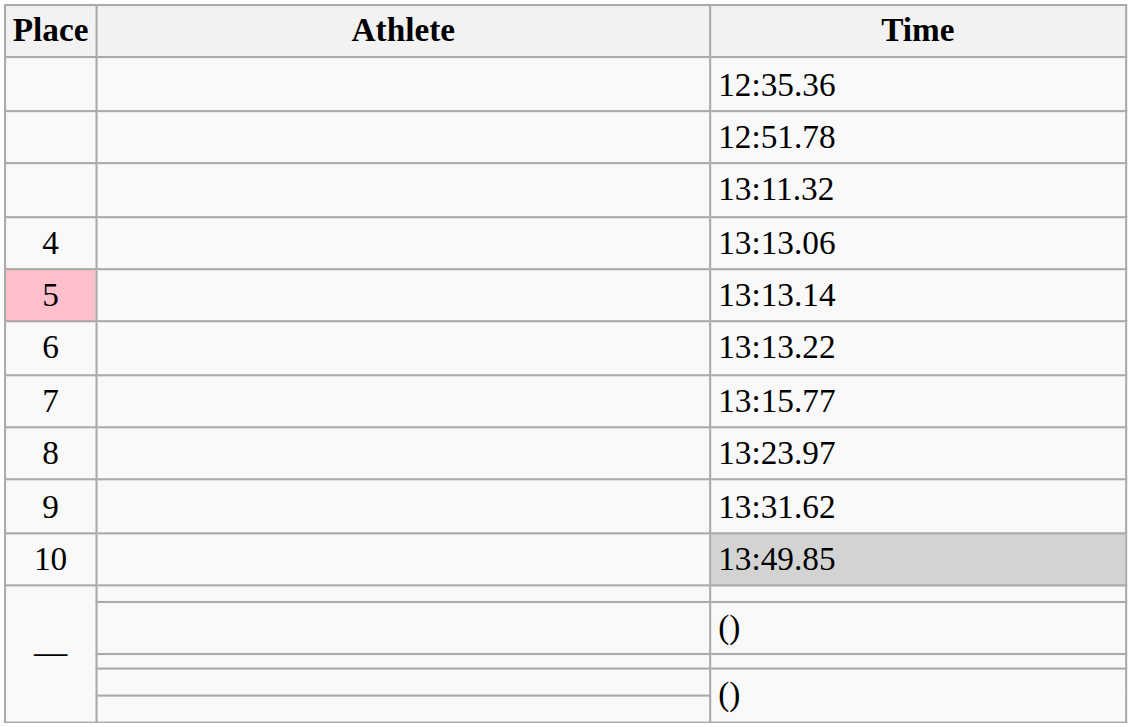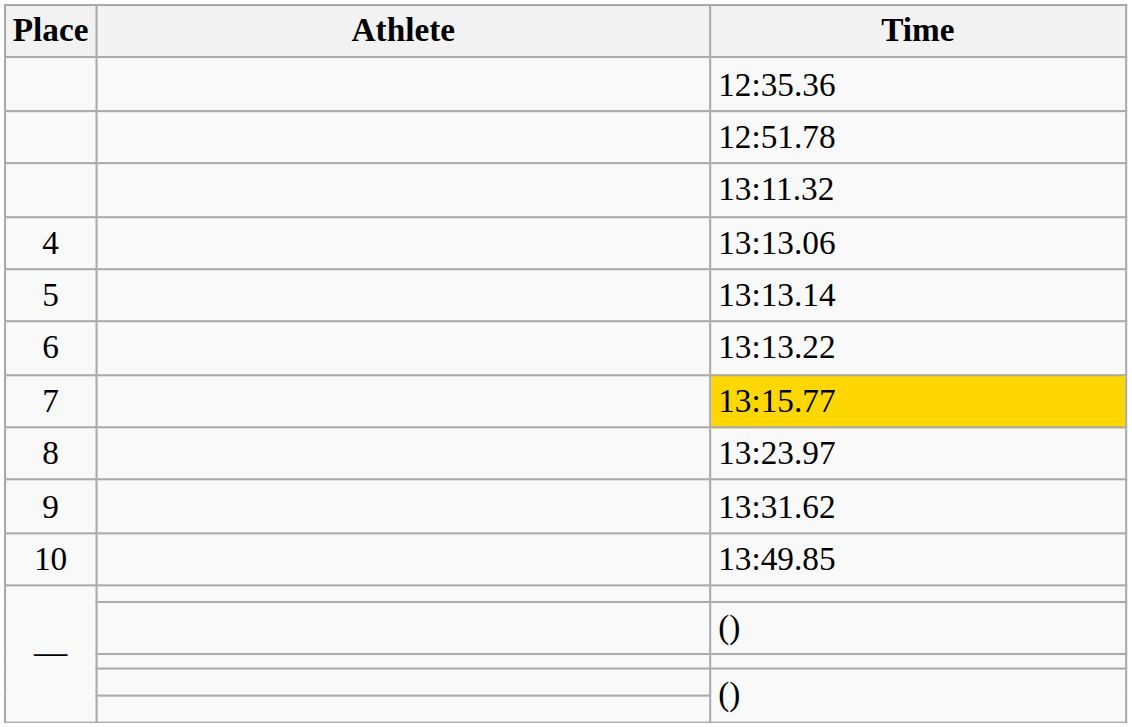(51, 294) pink background -> (51, 294) no background
(777, 400) no background -> (777, 400) gold background
(777, 558) lightgrey background -> (777, 558) no background
